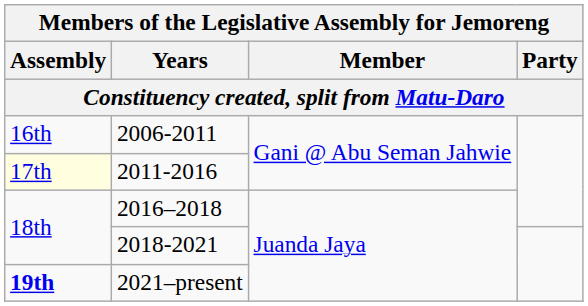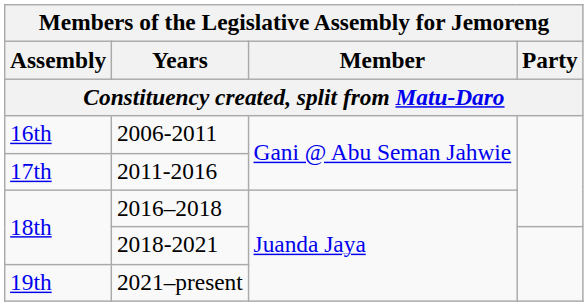(31, 171) lightyellow background -> (31, 171) no background
(32, 282) bold -> (31, 282) normal
